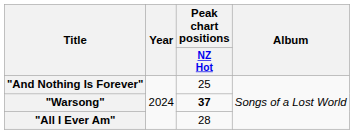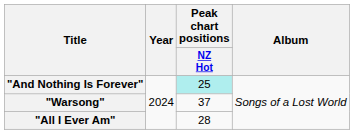(204, 84) no background -> (204, 84) paleturquoise background
(204, 102) bold -> (204, 102) normal
